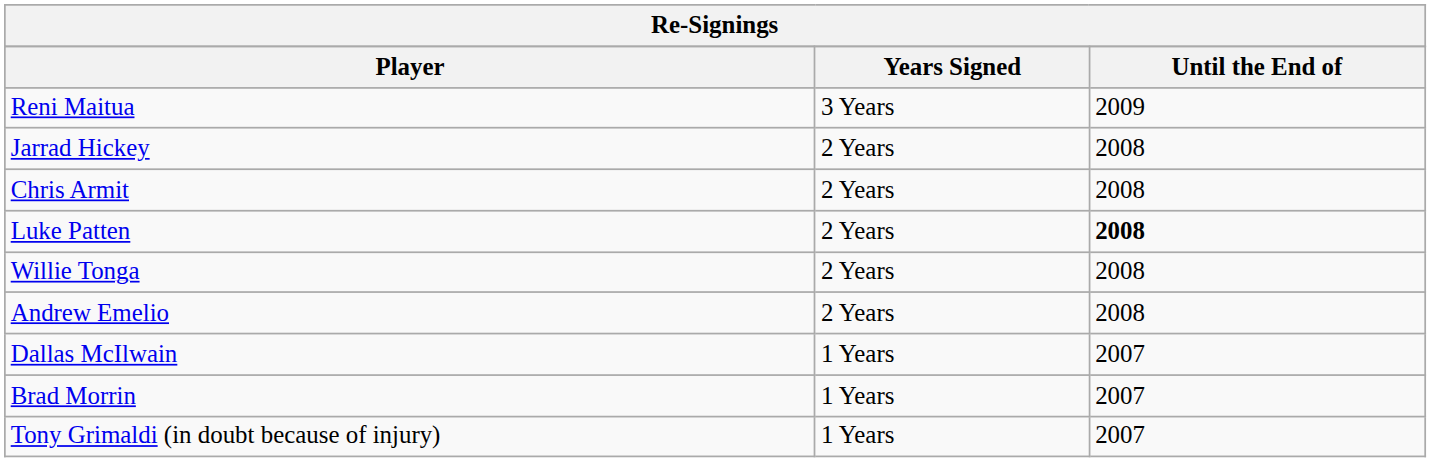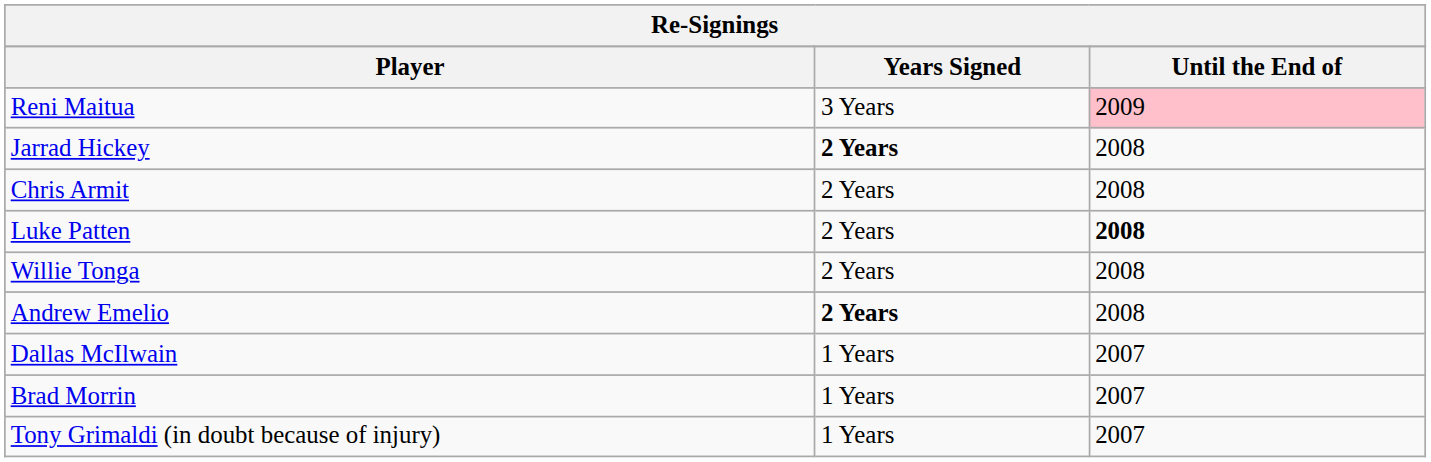(1120, 107) no background -> (1120, 107) pink background
(858, 148) normal -> (860, 148) bold
(858, 313) normal -> (860, 313) bold
